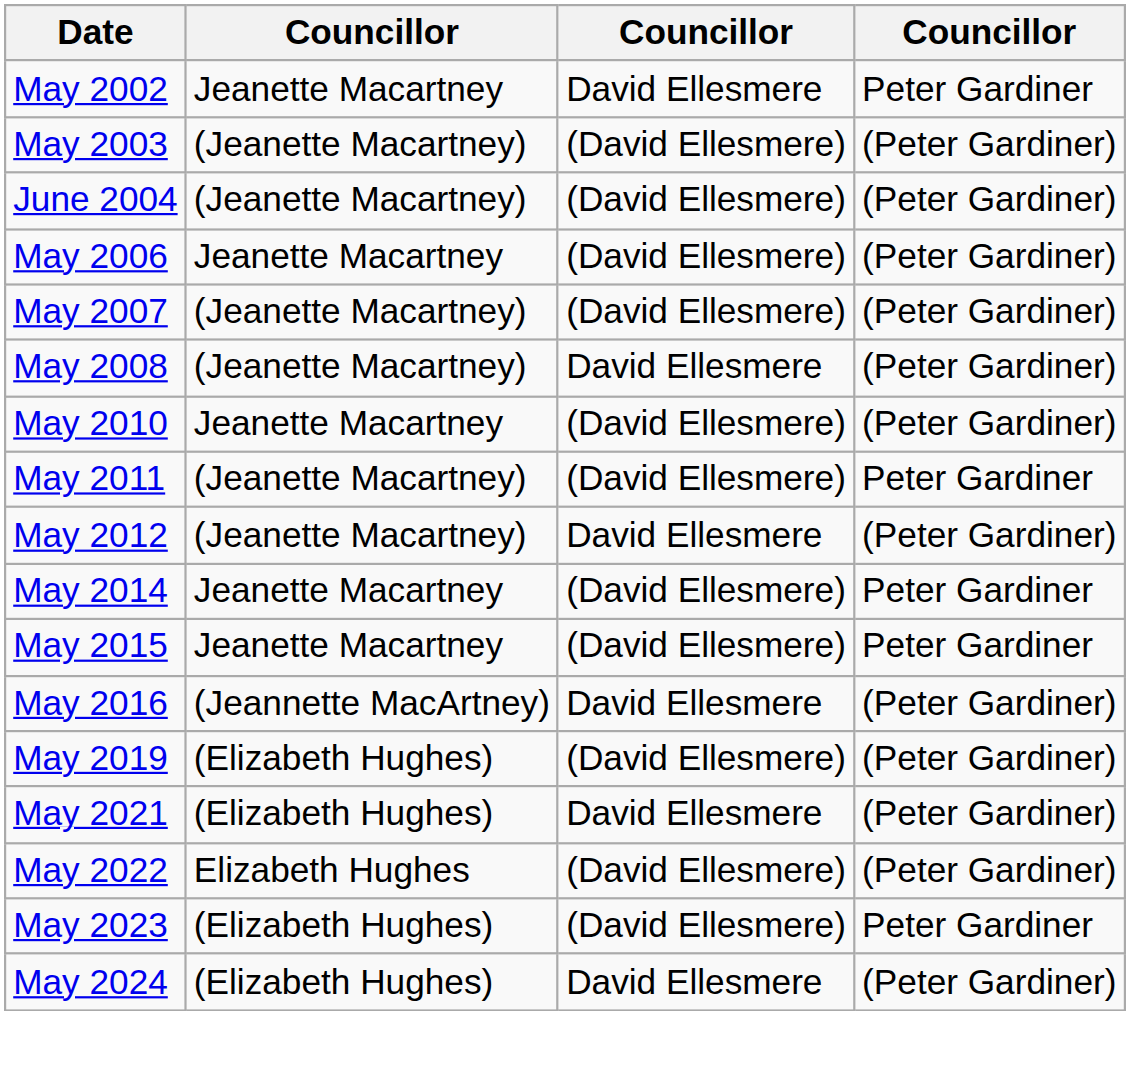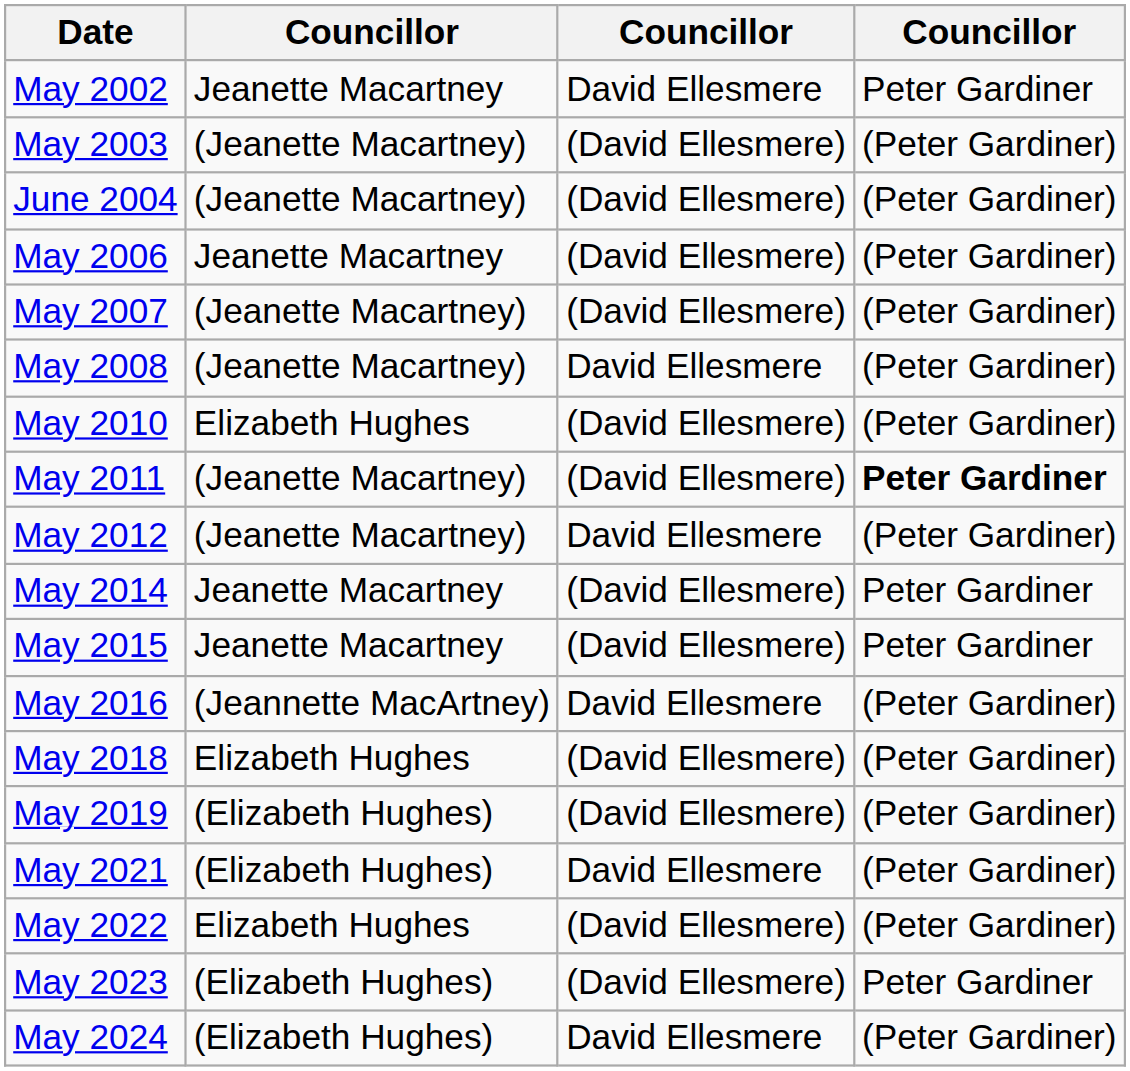(348, 423) Jeanette Macartney -> (332, 423) Elizabeth Hughes
(978, 479) normal -> (984, 479) bold
+ row: (91, 758)
